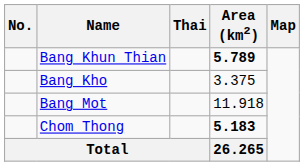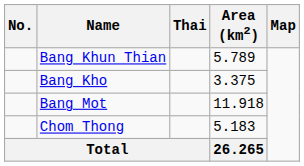(239, 59) bold -> (239, 59) normal
(239, 127) bold -> (239, 127) normal
